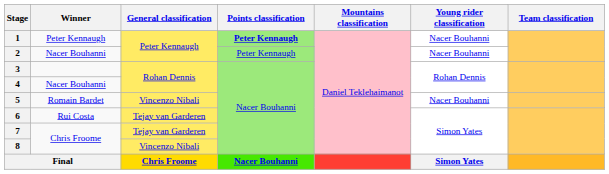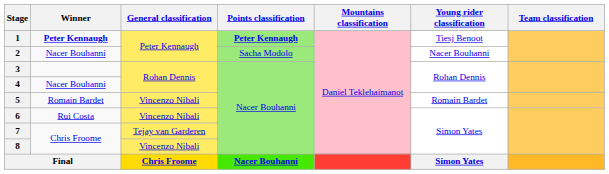(76, 38) normal -> (76, 38) bold
(459, 38) Nacer Bouhanni -> (459, 38) Tiesj Benoot
(266, 54) Peter Kennaugh -> (266, 54) Sacha Modolo
(459, 100) Nacer Bouhanni -> (459, 100) Romain Bardet
(169, 115) Tejay van Garderen -> (169, 115) Vincenzo Nibali
